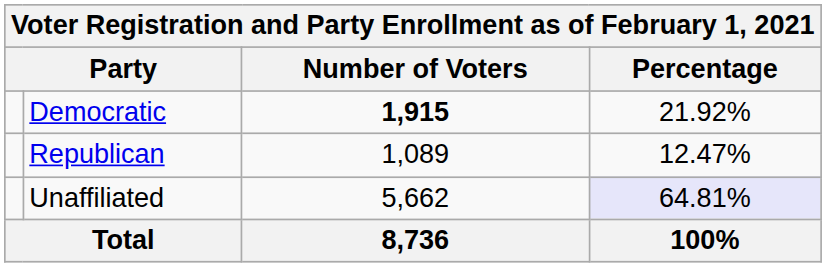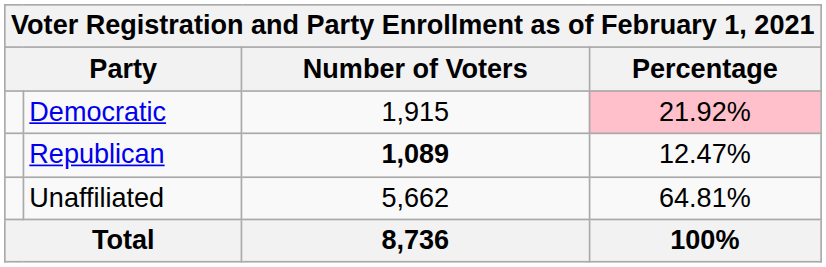(415, 111) bold -> (415, 111) normal
(705, 111) no background -> (705, 111) pink background
(415, 154) normal -> (415, 154) bold
(705, 197) lavender background -> (705, 197) no background
